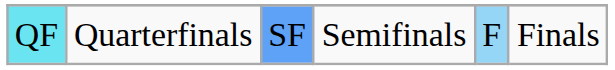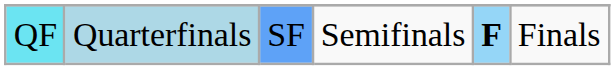(163, 34) no background -> (162, 34) lightblue background
(492, 34) normal -> (492, 34) bold
